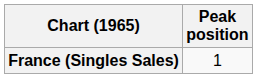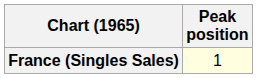(217, 60) no background -> (217, 60) lightyellow background
